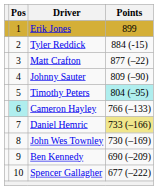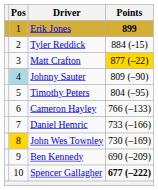(129, 28) normal -> (129, 28) bold
(129, 60) no background -> (129, 60) gold background
(18, 76) no background -> (18, 76) lightblue background
(129, 92) paleturquoise background -> (129, 92) no background
(18, 108) paleturquoise background -> (18, 108) no background
(129, 124) khaki background -> (129, 124) no background
(18, 141) no background -> (18, 141) gold background
(129, 173) normal -> (129, 173) bold
